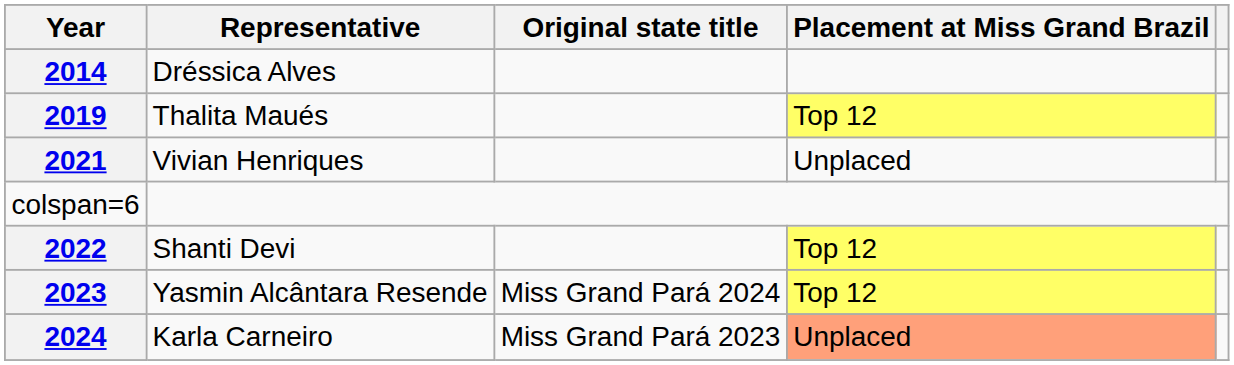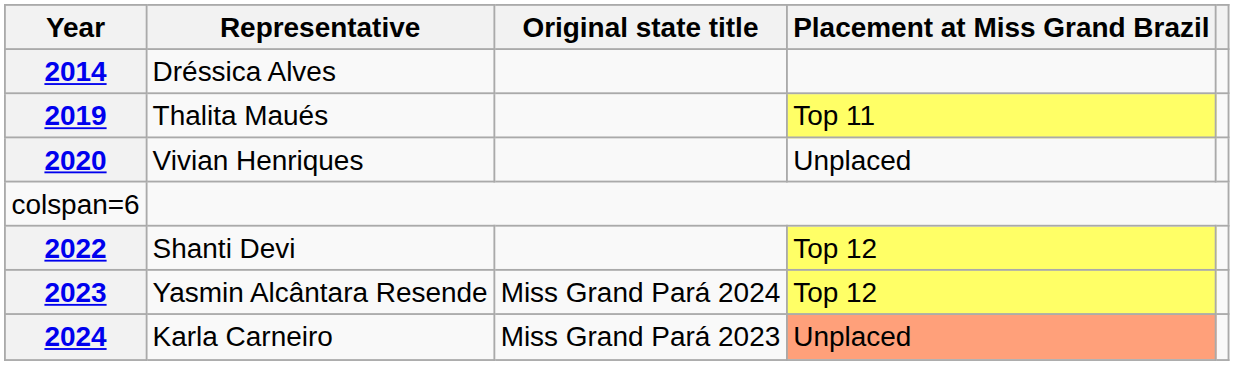(835, 116) Top 12 -> (834, 116) Top 11
(76, 160) 2021 -> (76, 160) 2020
